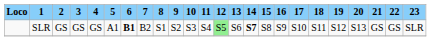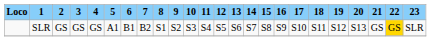(129, 28) bold -> (129, 28) normal
(221, 28) lightgreen background -> (221, 28) no background
(251, 28) bold -> (251, 28) normal
(394, 28) no background -> (394, 28) gold background
